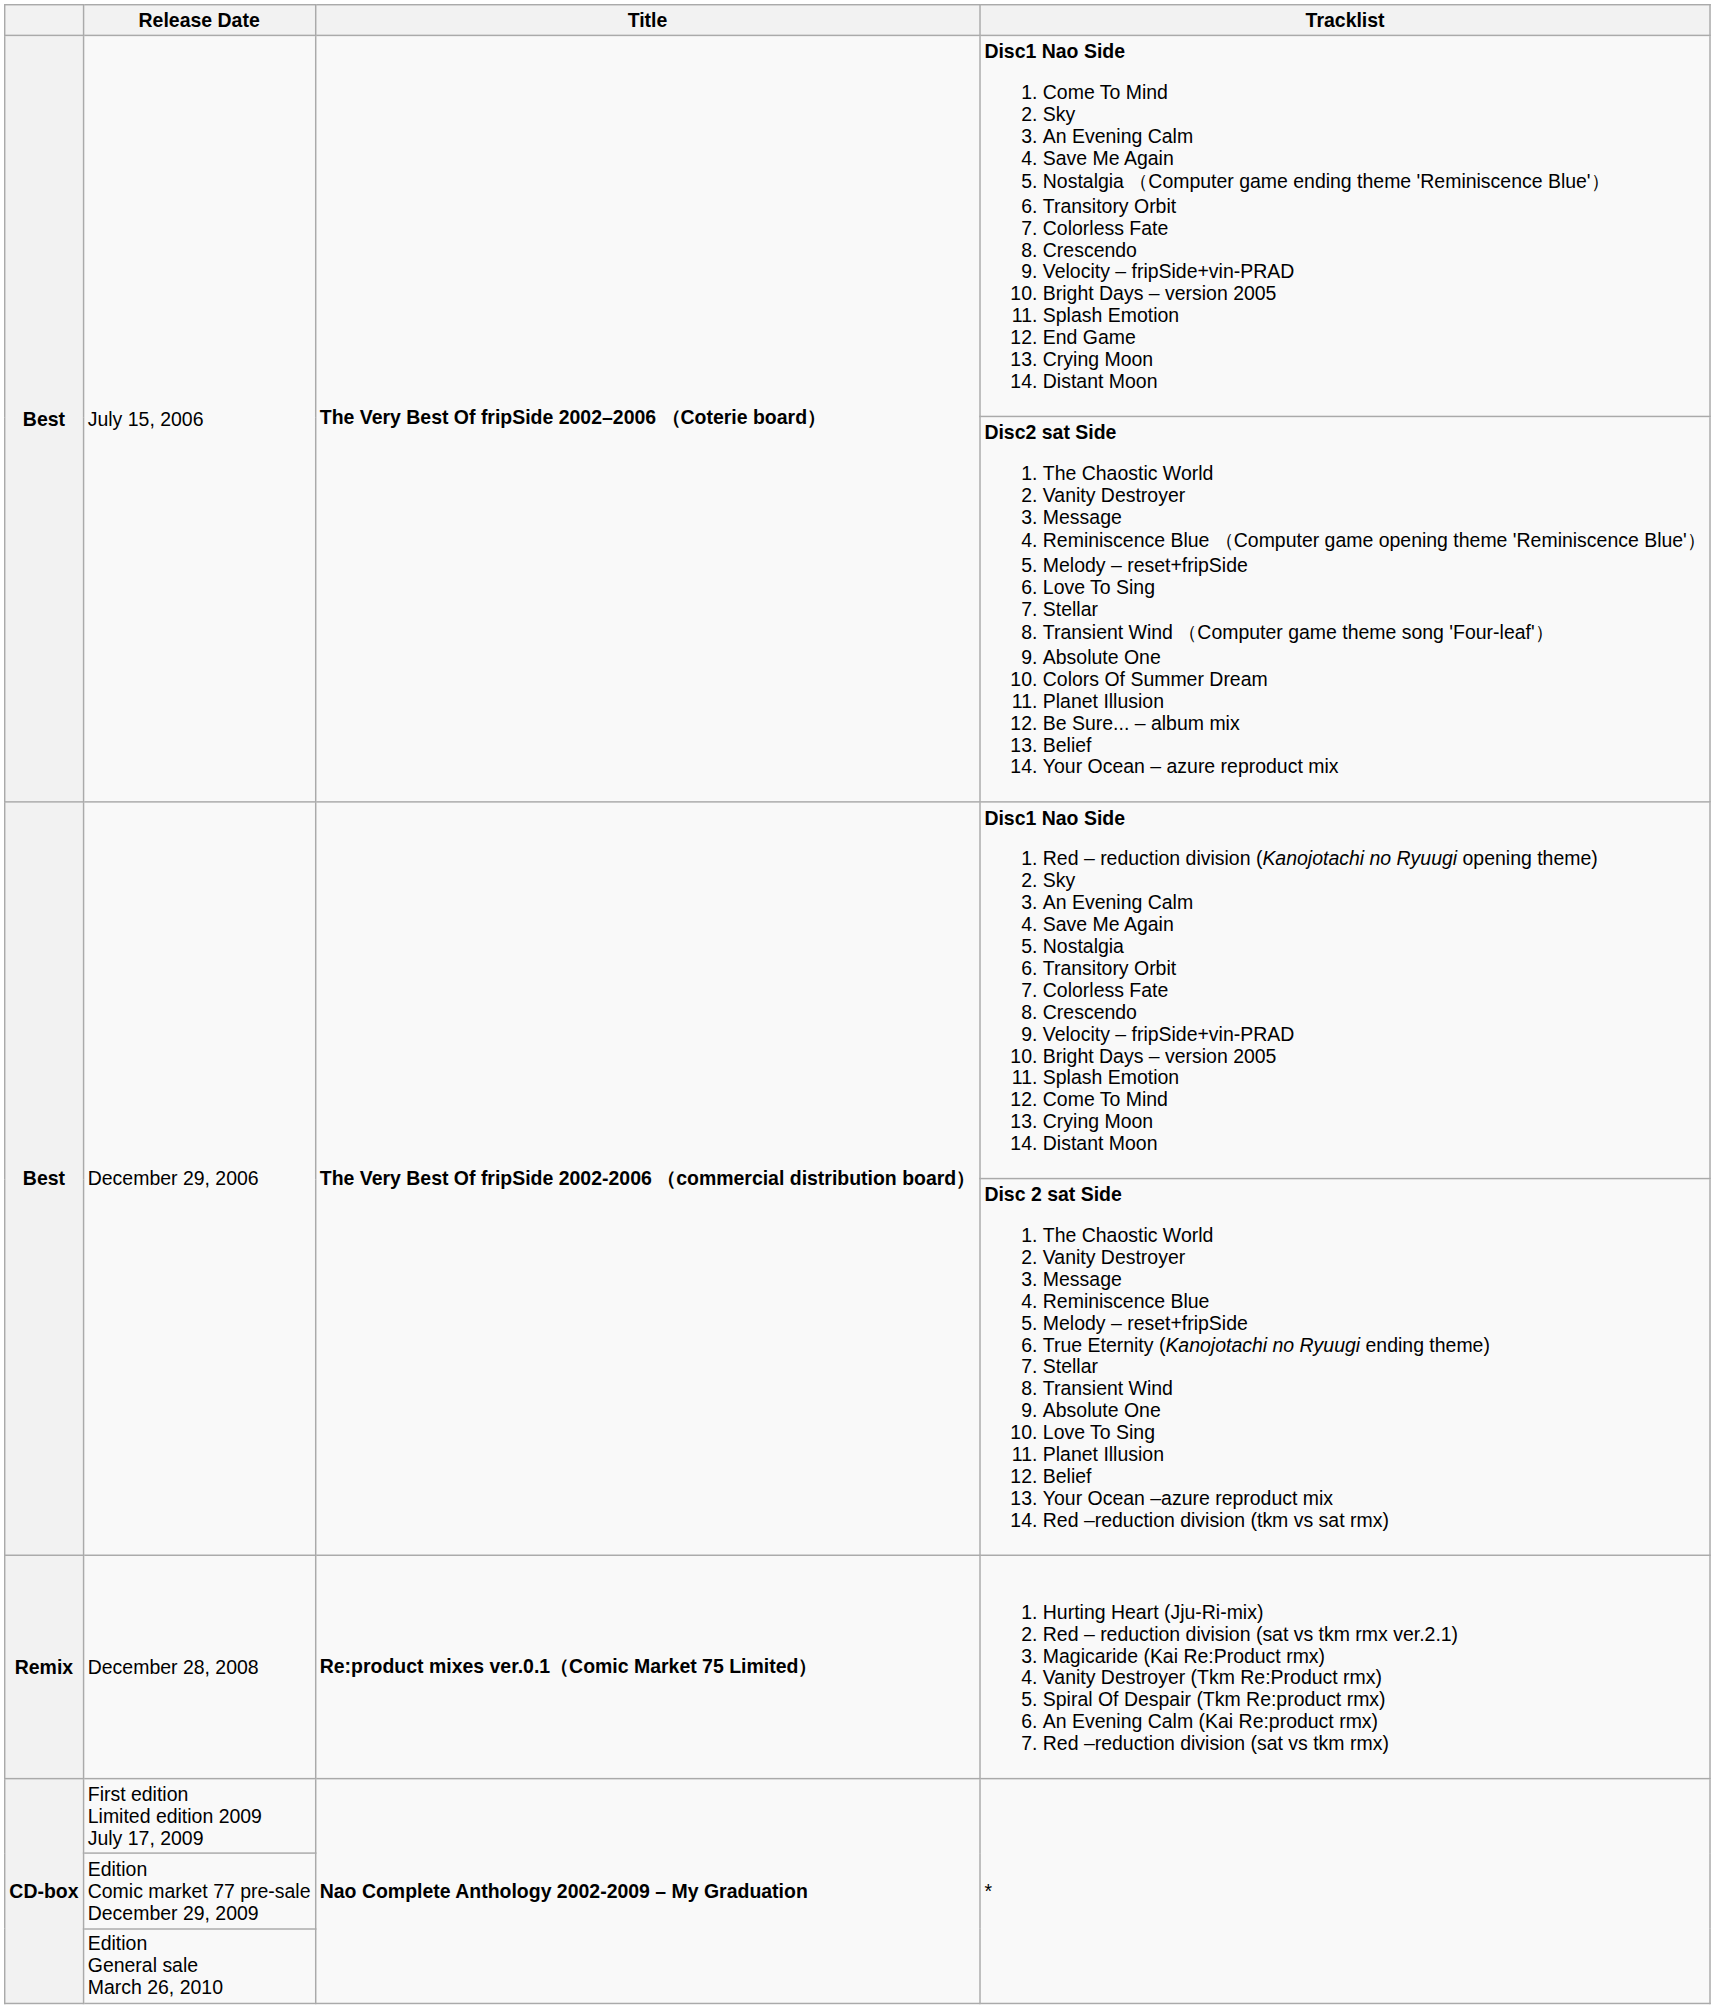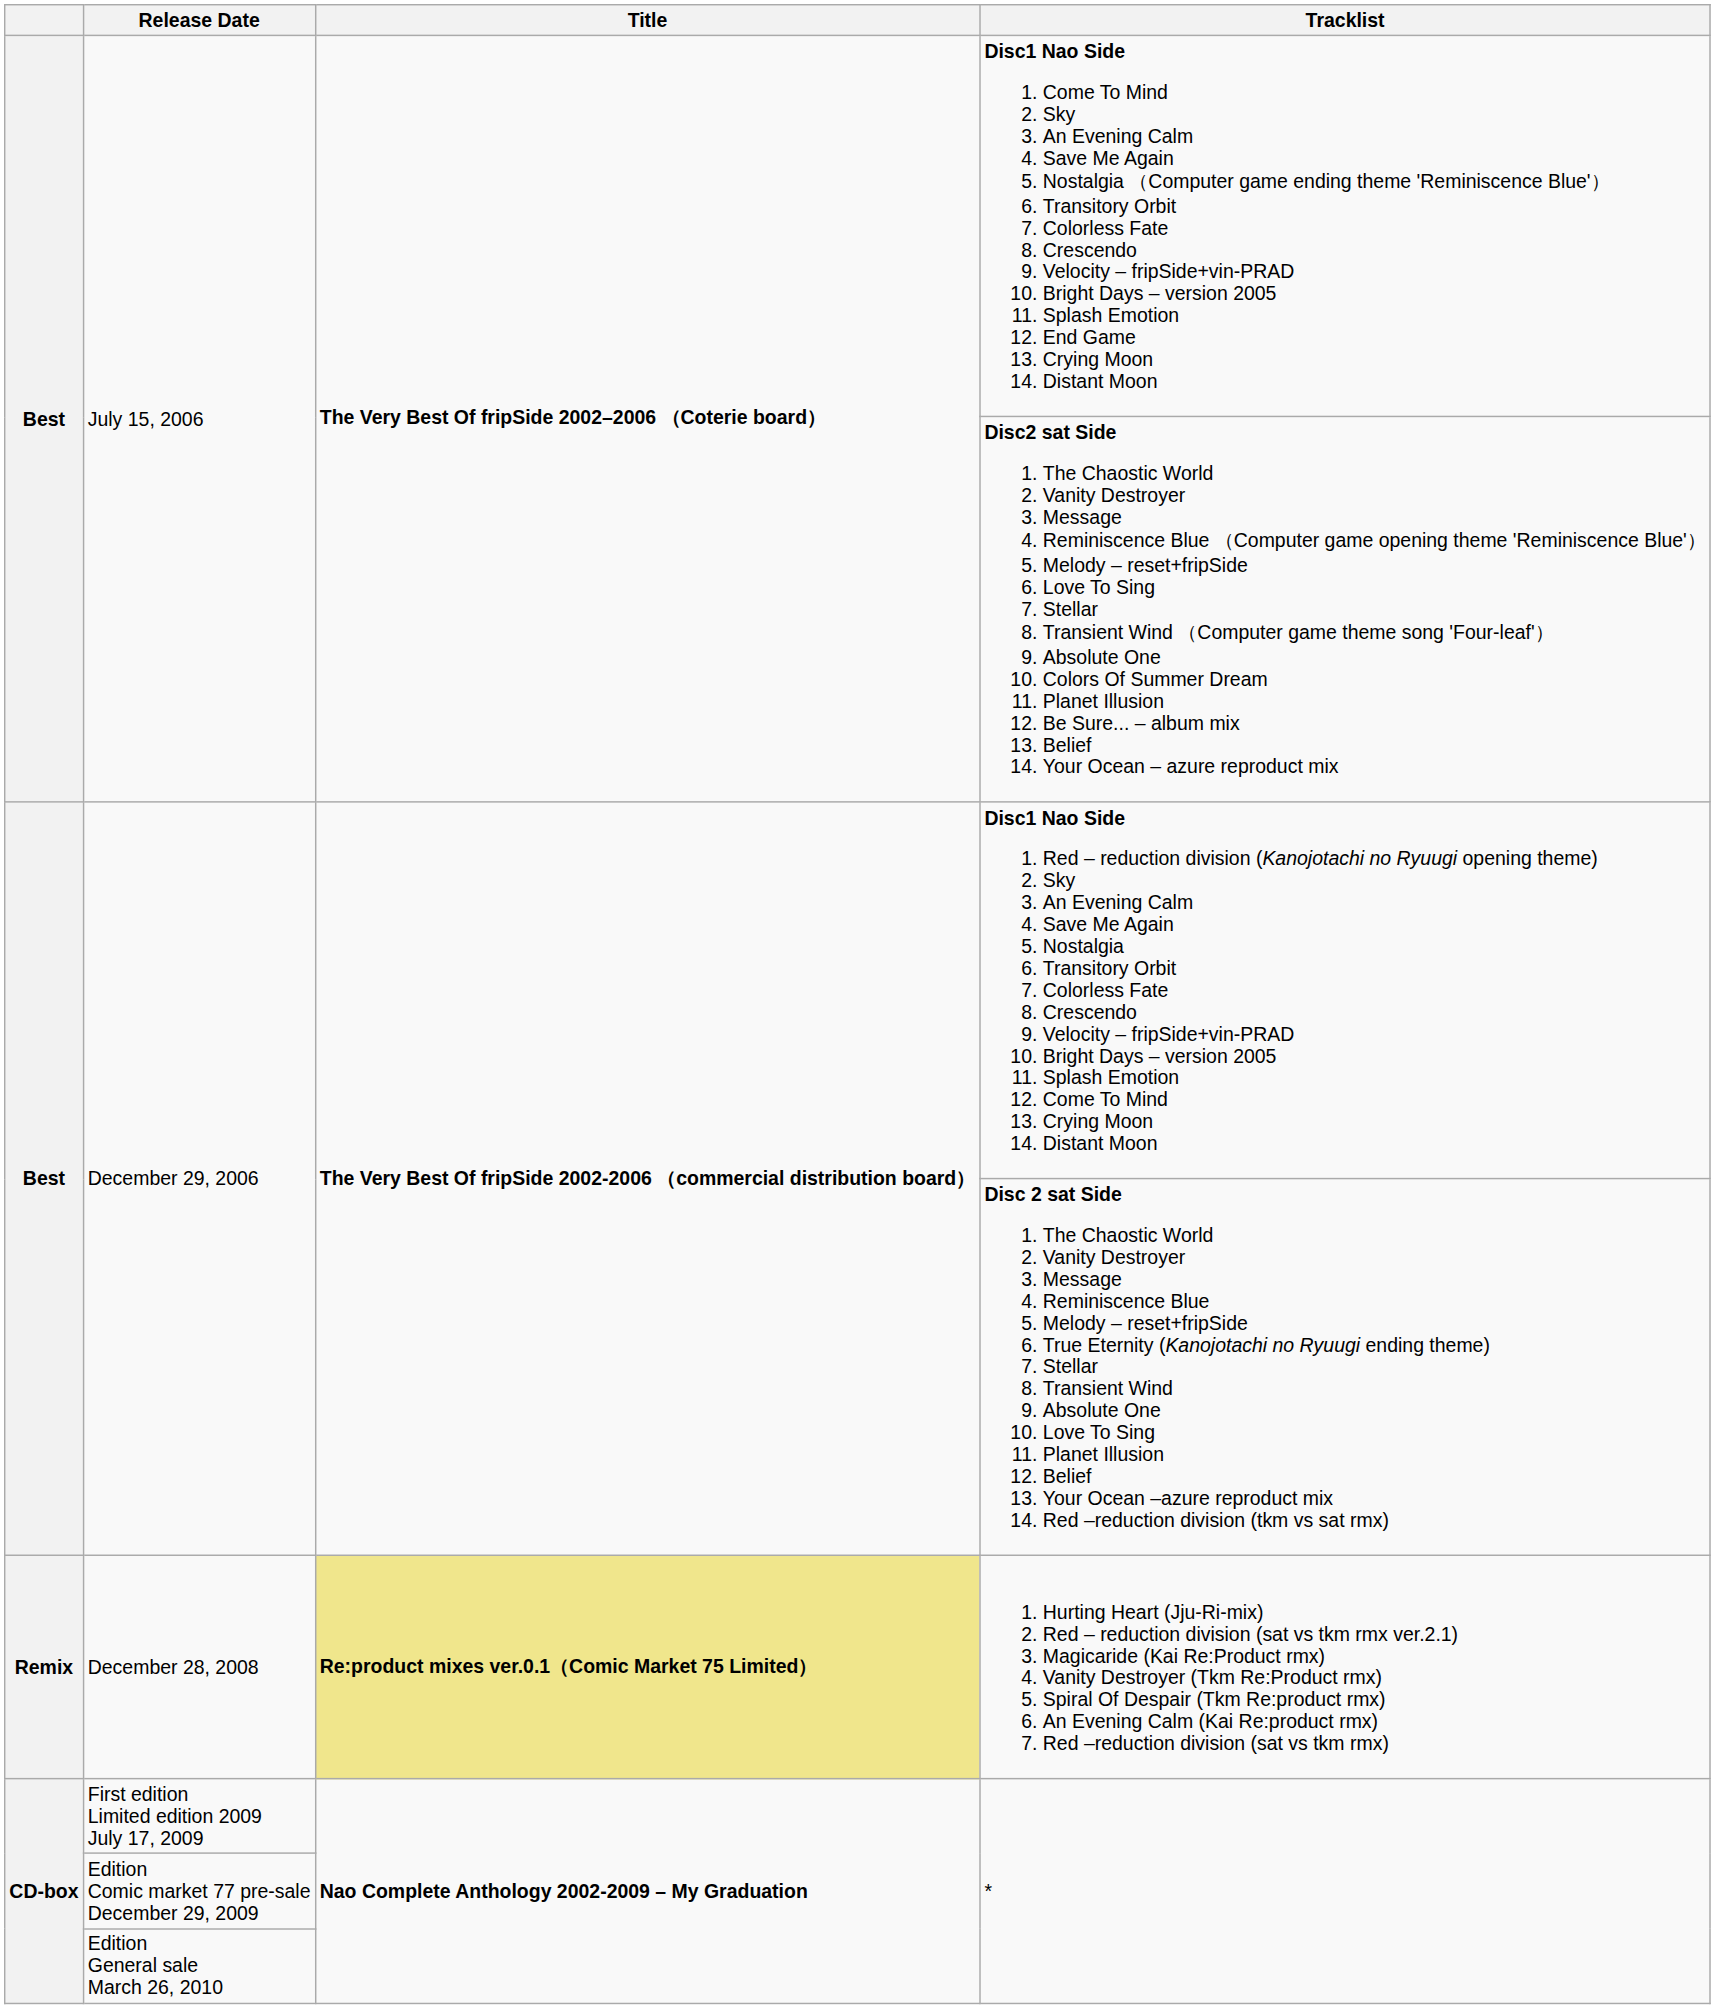(569, 1667) no background -> (569, 1667) khaki background
